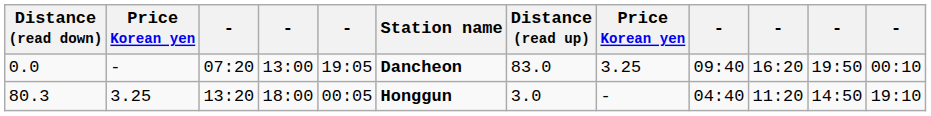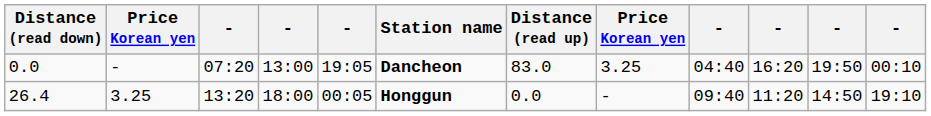(719, 67) 09:40 -> (719, 67) 04:40
(29, 96) 80.3 -> (29, 96) 26.4
(526, 96) 3.0 -> (526, 96) 0.0
(719, 96) 04:40 -> (719, 96) 09:40
